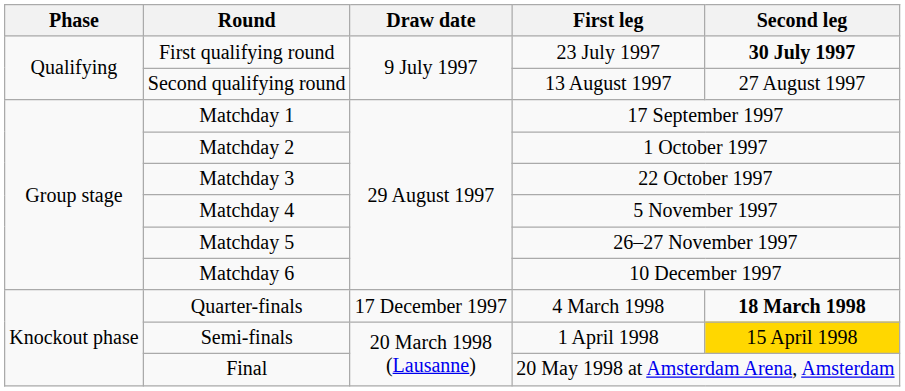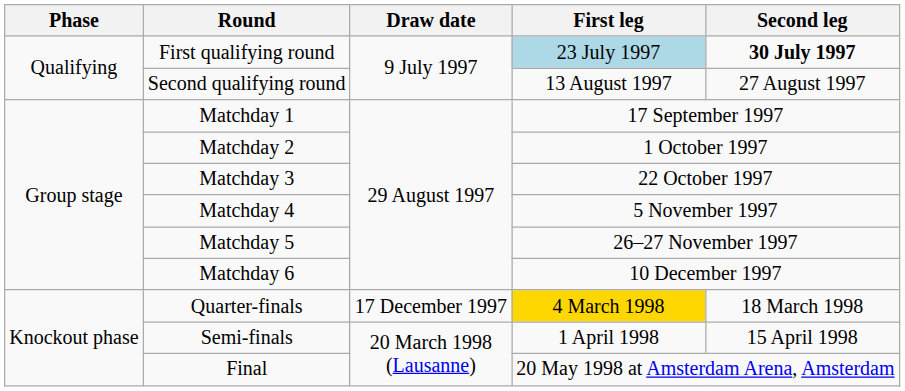(608, 52) no background -> (608, 52) lightblue background
(608, 305) no background -> (608, 305) gold background
(802, 305) bold -> (802, 305) normal
(802, 337) gold background -> (802, 337) no background
